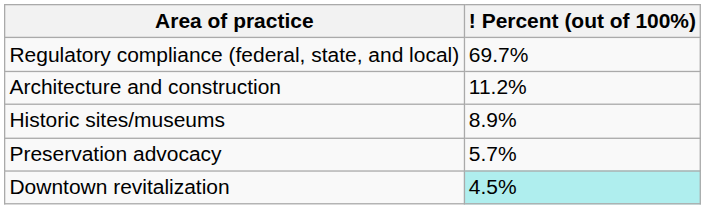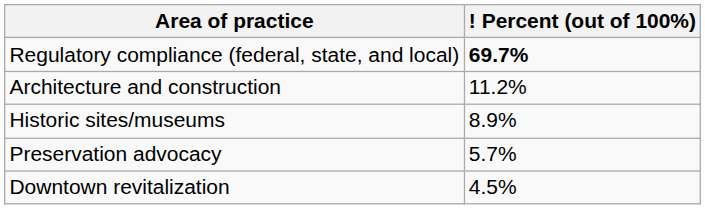(499, 54) normal -> (499, 54) bold
(493, 187) paleturquoise background -> (493, 187) no background
